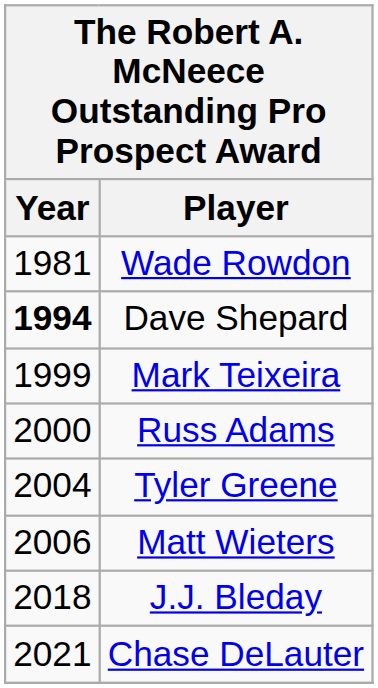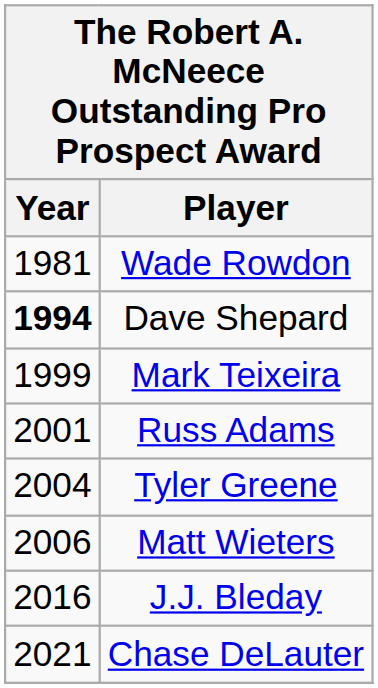(52, 430) 2000 -> (52, 430) 2001
(52, 598) 2018 -> (52, 598) 2016
